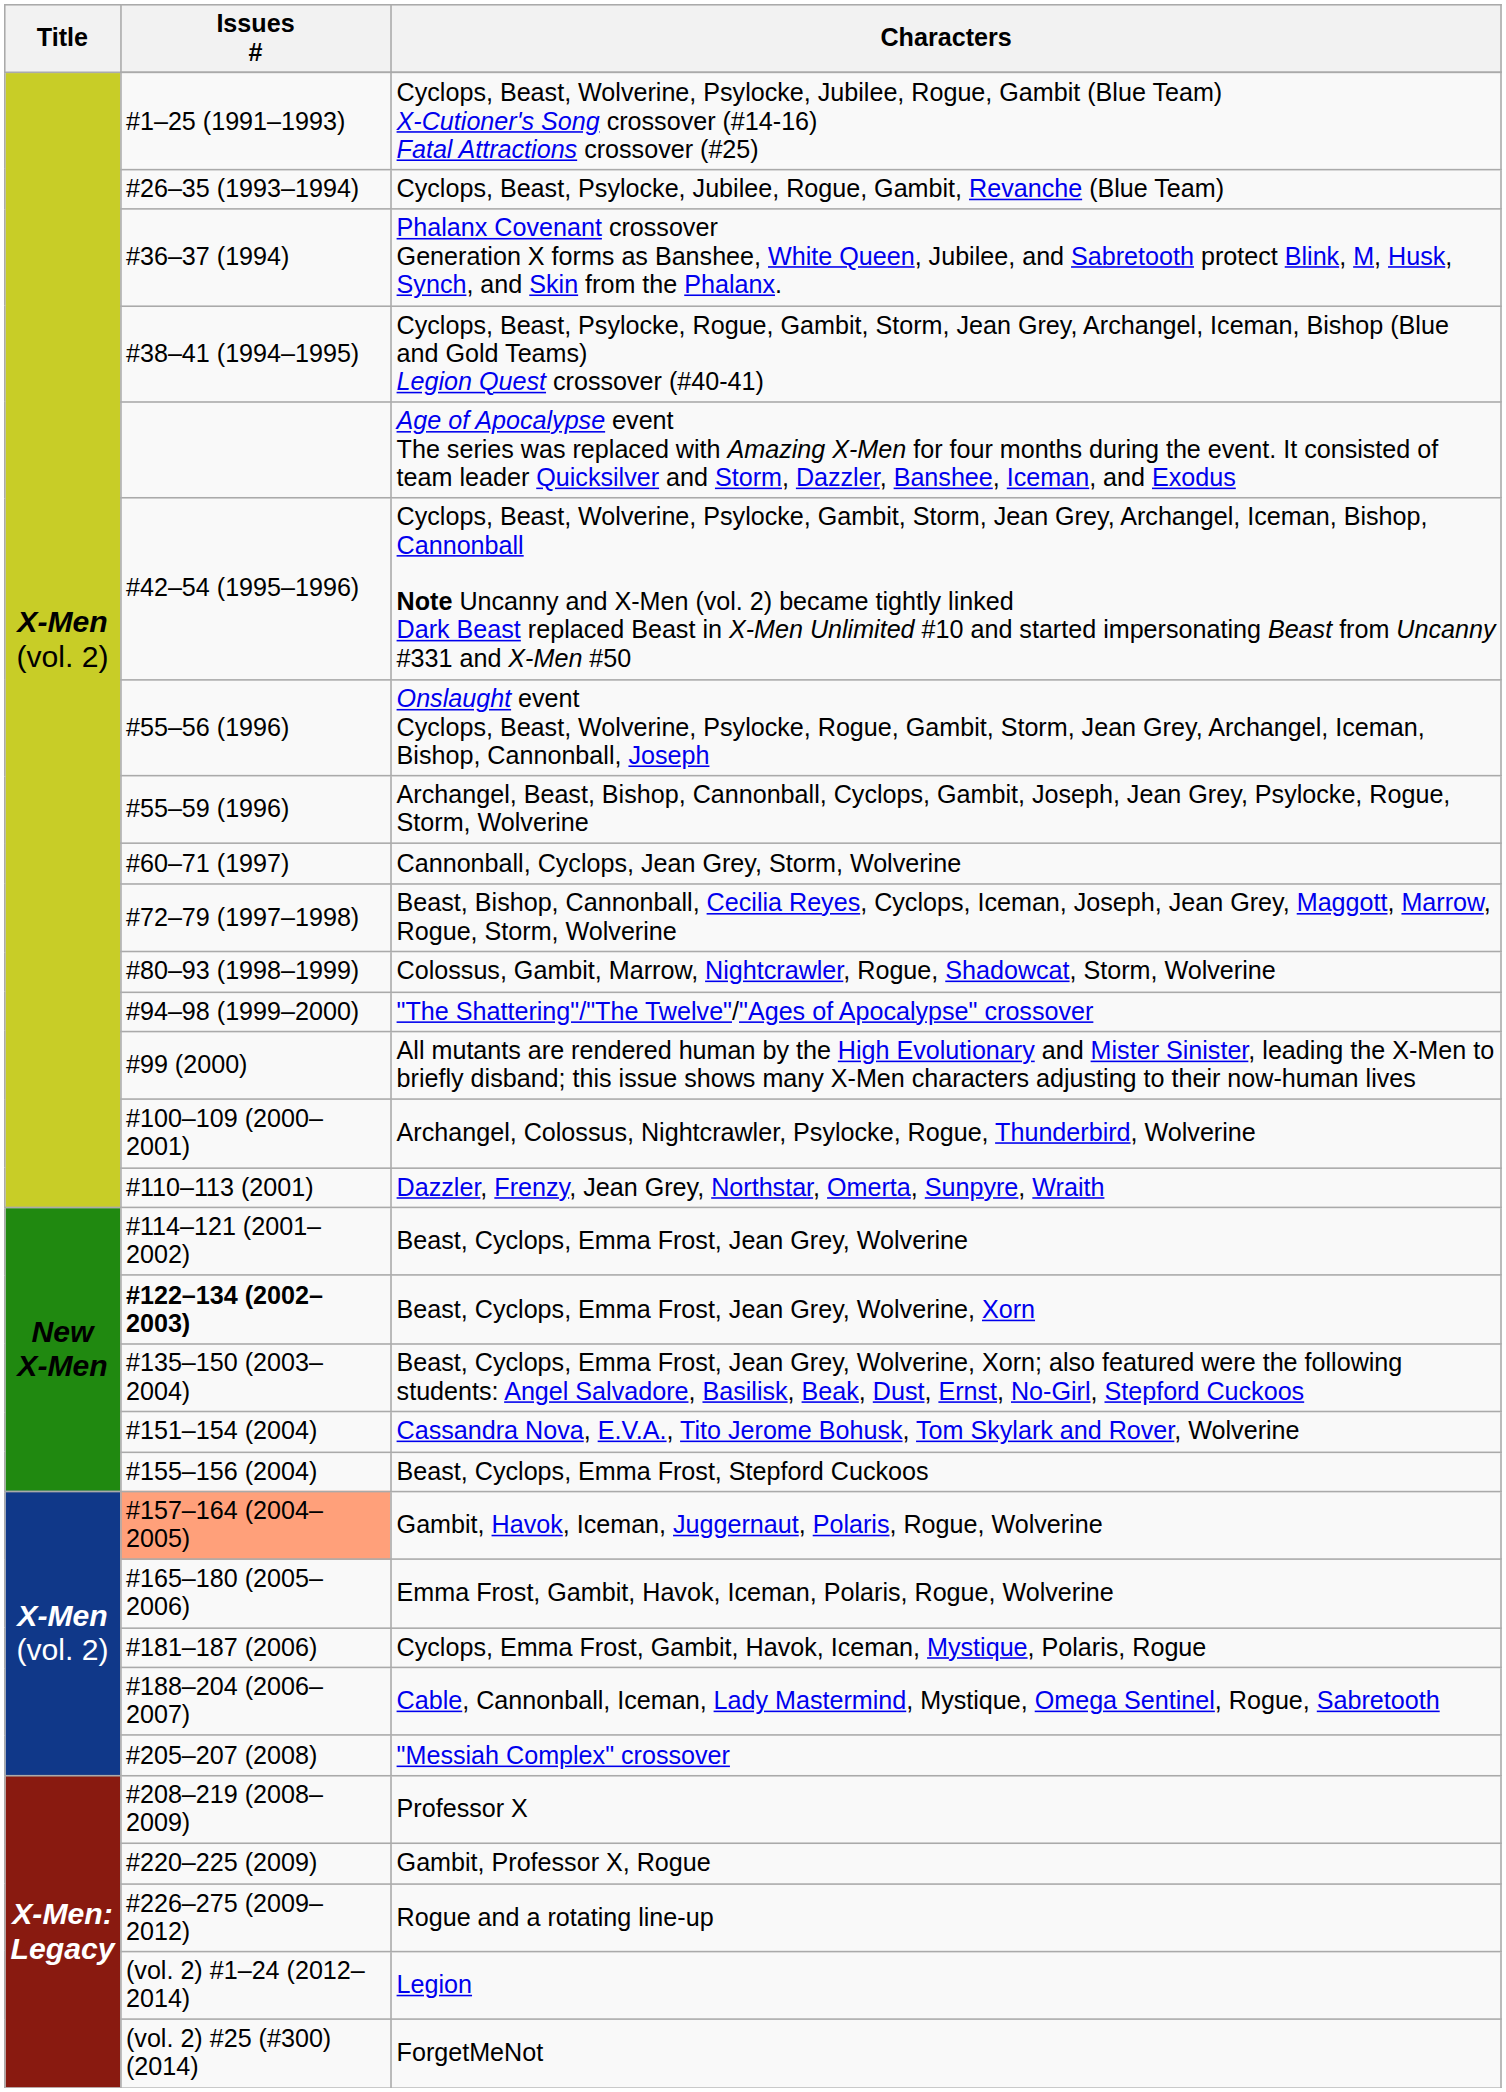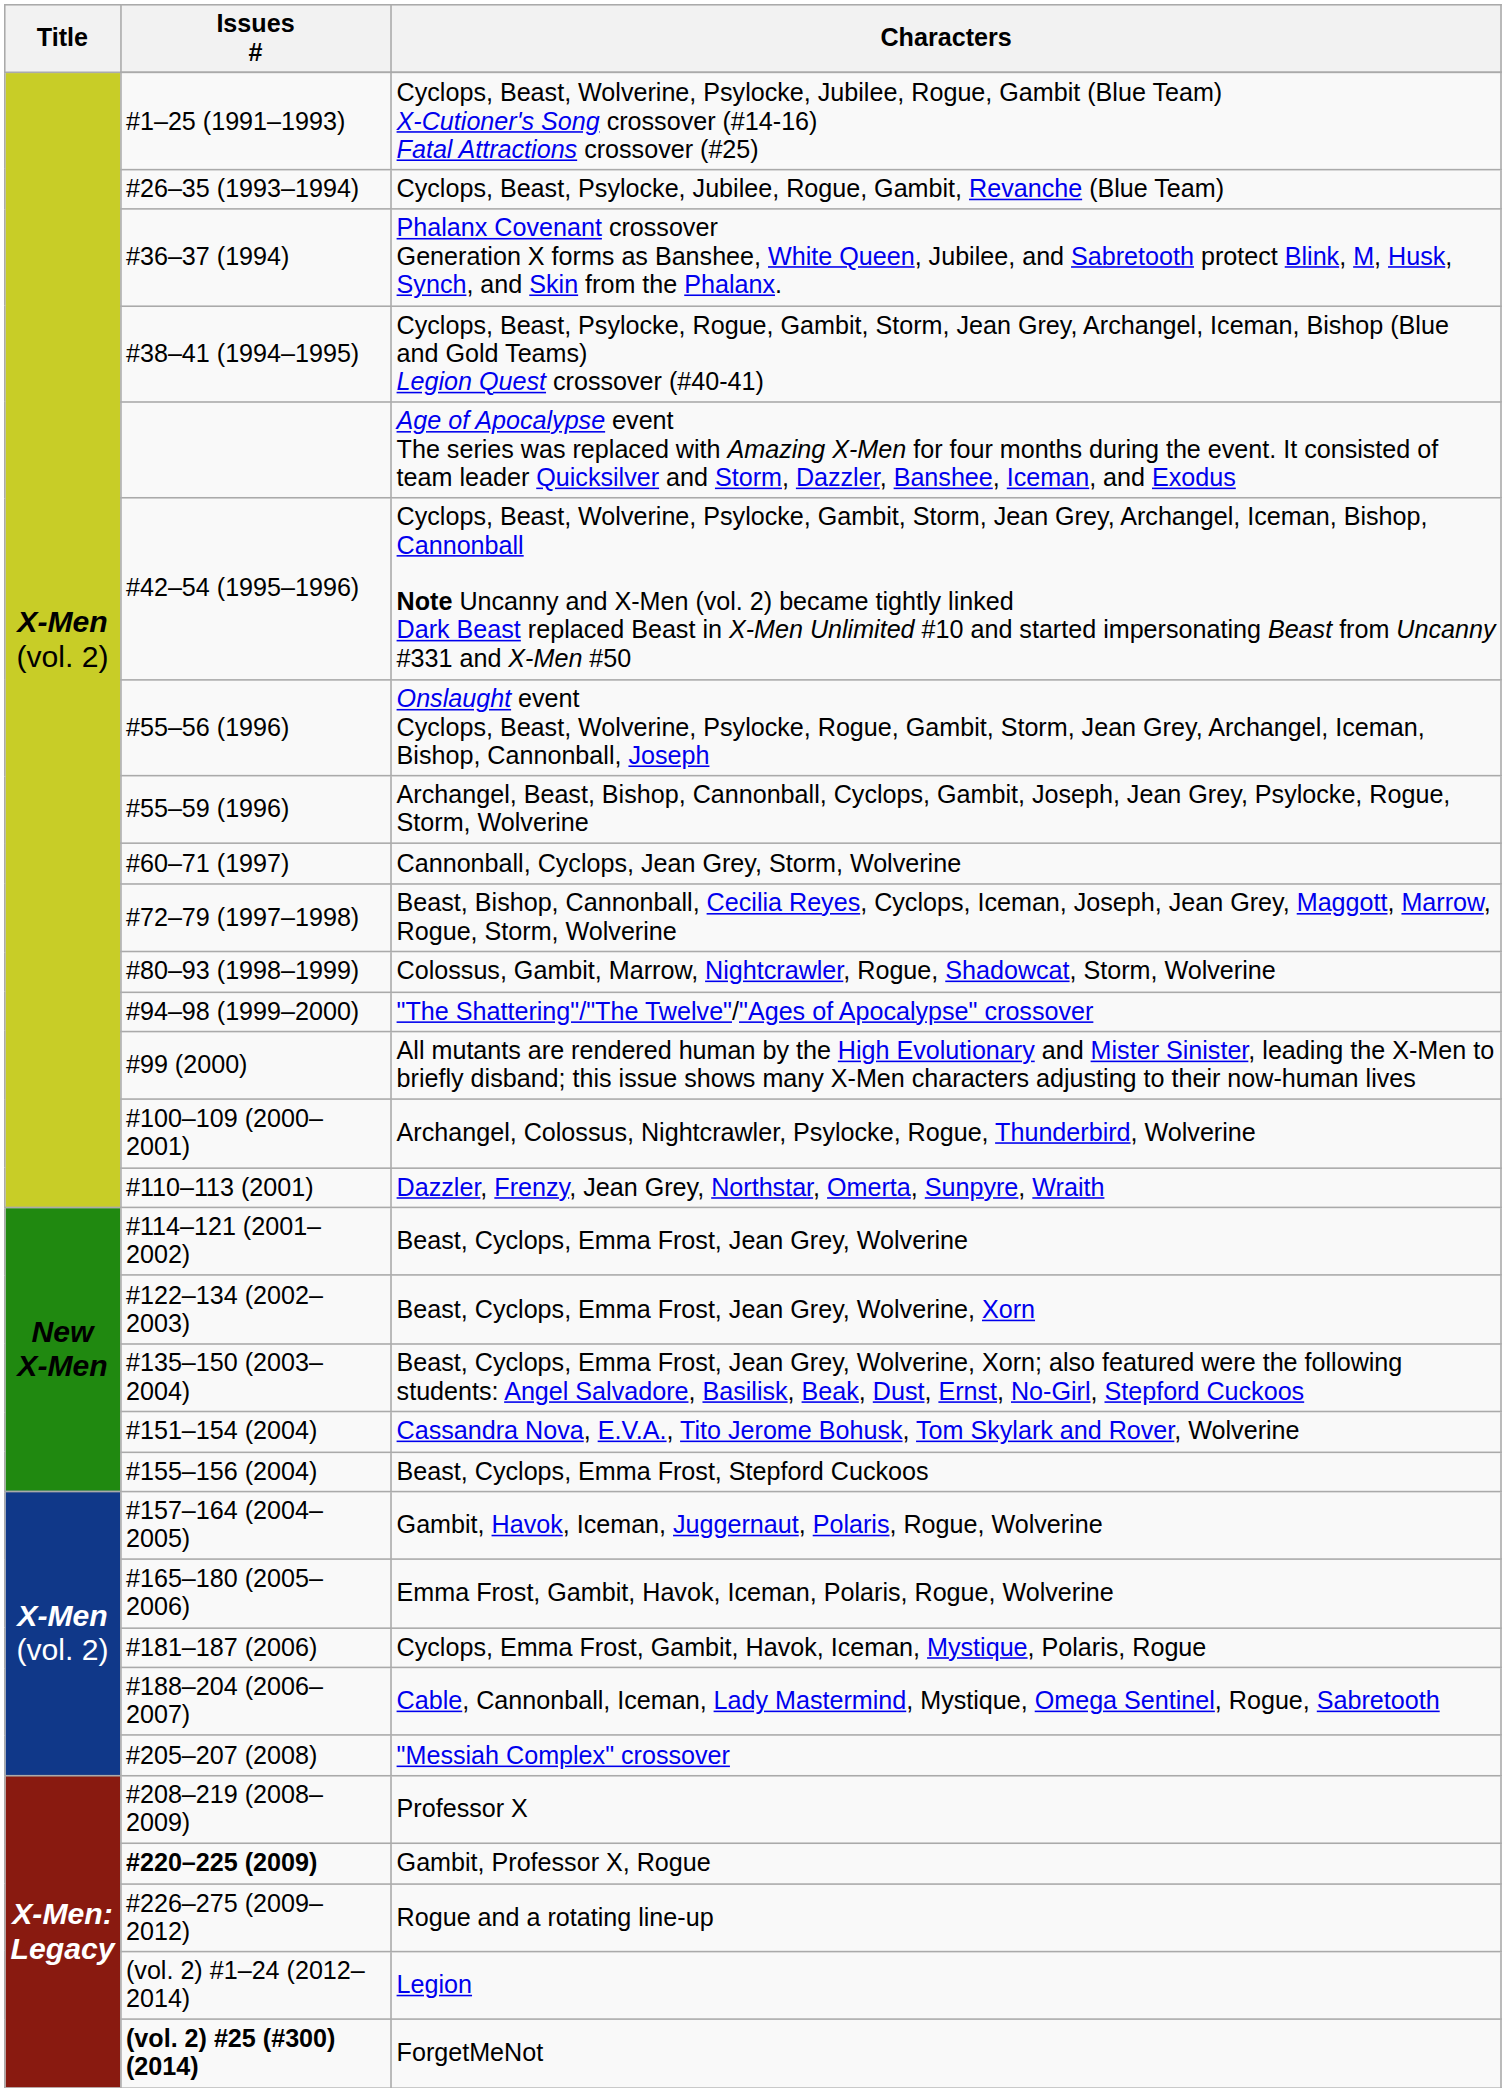(224, 1309) bold -> (224, 1309) normal
(224, 1525) lightsalmon background -> (224, 1525) no background
(222, 1863) normal -> (222, 1863) bold
(229, 2053) normal -> (231, 2053) bold
